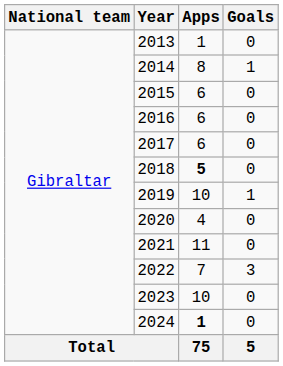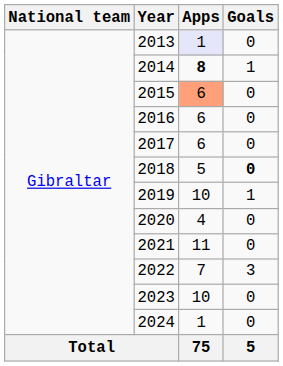(201, 43) no background -> (201, 43) lavender background
(201, 68) normal -> (201, 68) bold
(201, 94) no background -> (201, 94) lightsalmon background
(201, 170) bold -> (201, 170) normal
(251, 170) normal -> (251, 170) bold
(201, 322) bold -> (201, 322) normal
